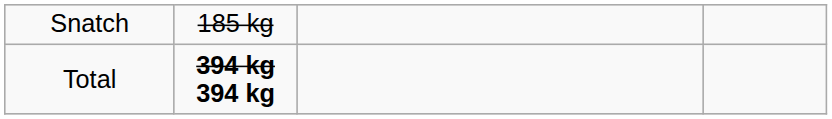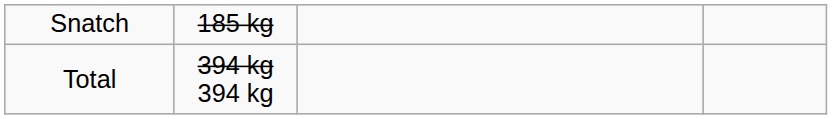(236, 78) bold -> (236, 78) normal
